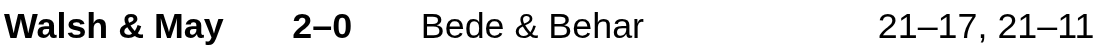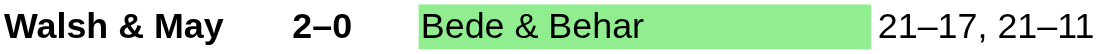(532, 26) no background -> (532, 26) lightgreen background
